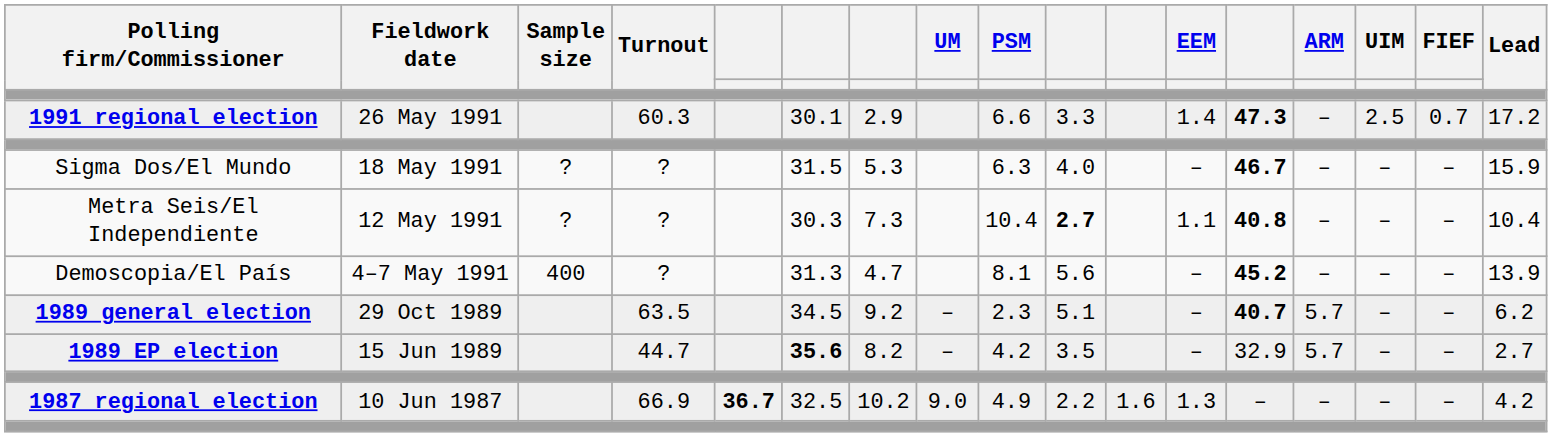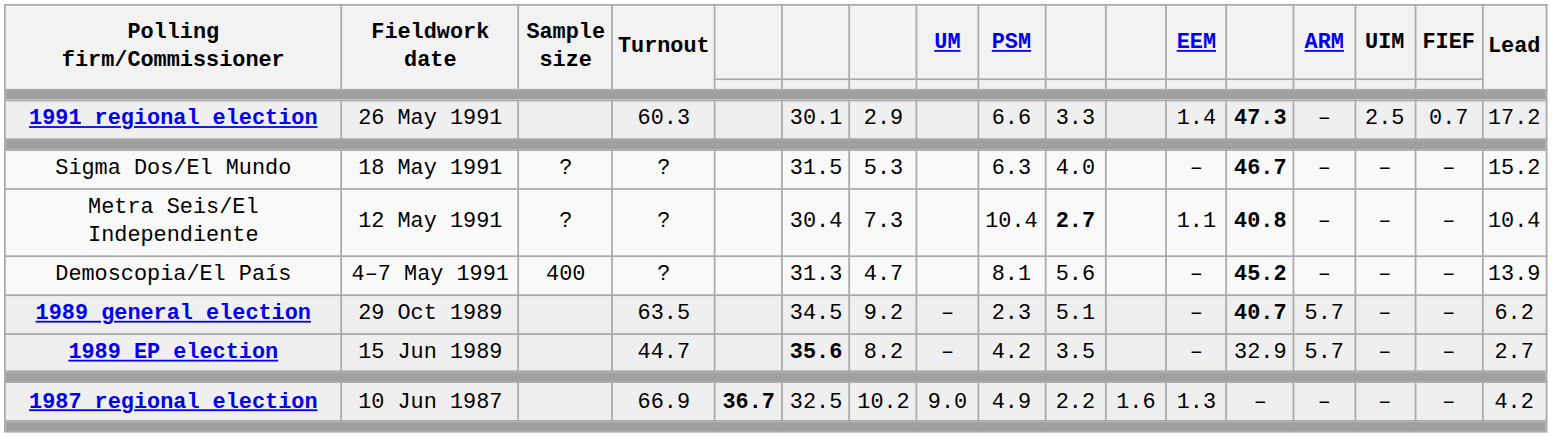(1514, 169) 15.9 -> (1514, 169) 15.2
(816, 222) 30.3 -> (816, 222) 30.4
